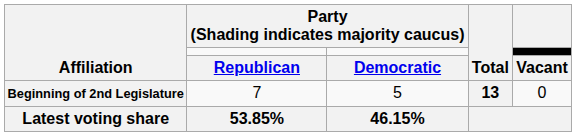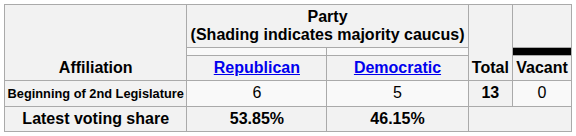(257, 93) 7 -> (257, 93) 6
